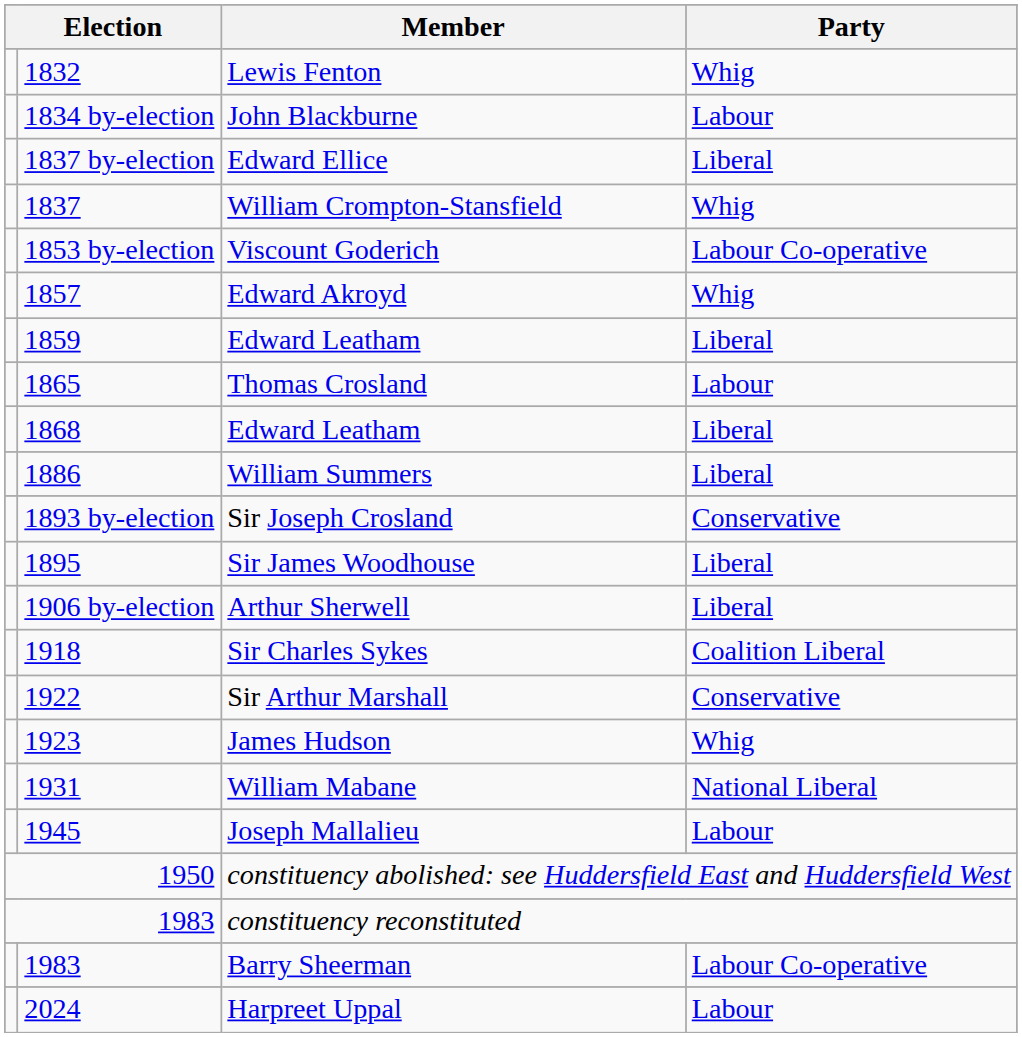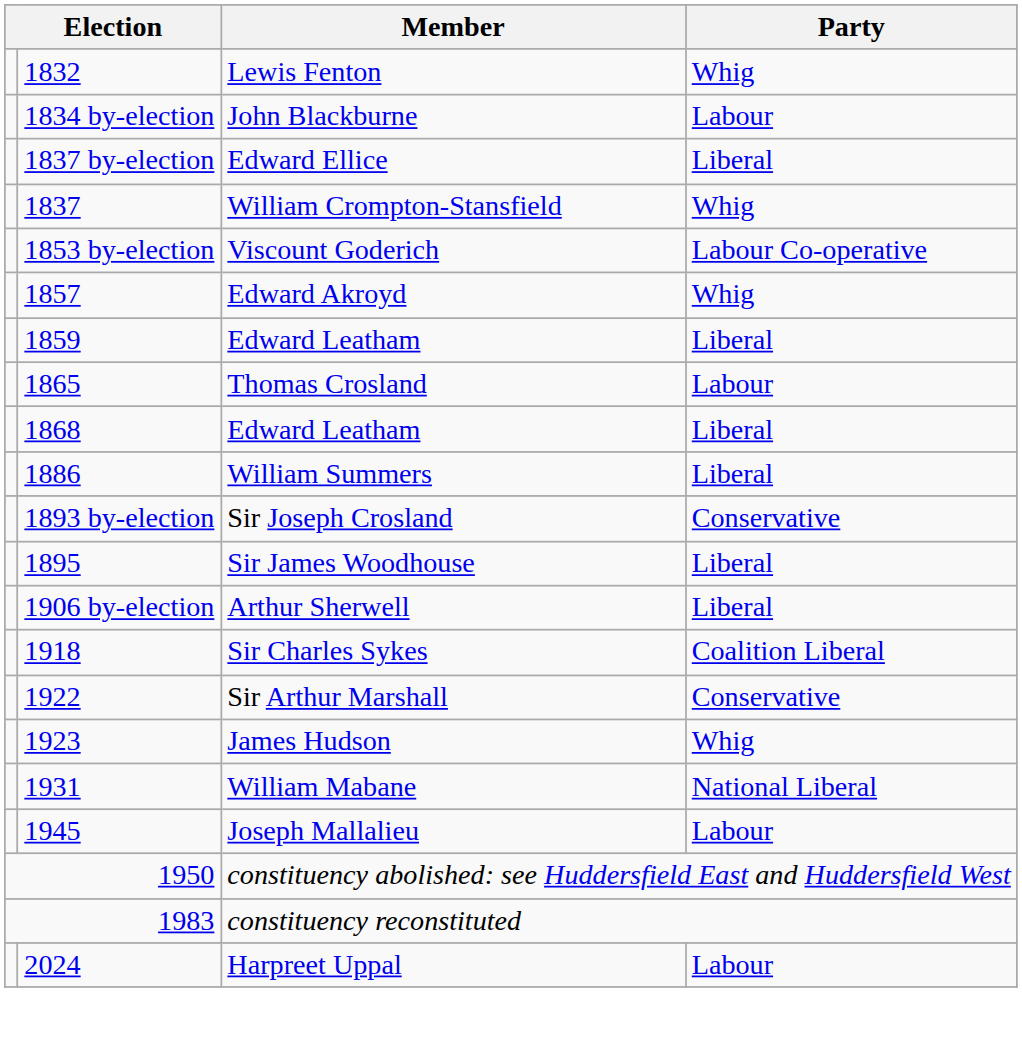- row: (53, 964)
